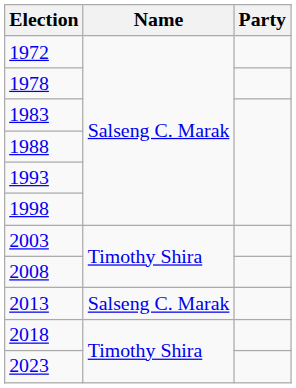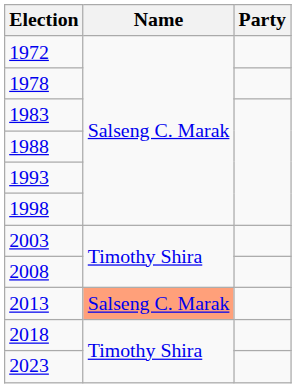(159, 303) no background -> (159, 303) lightsalmon background
